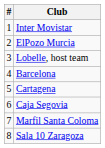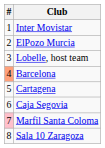(9, 74) no background -> (9, 74) lightsalmon background
(9, 120) no background -> (9, 120) pink background
